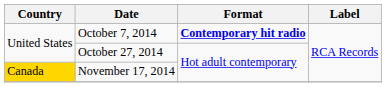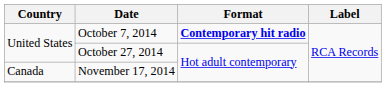(25, 71) gold background -> (25, 71) no background
